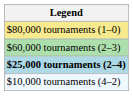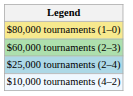(66, 64) bold -> (64, 64) normal
